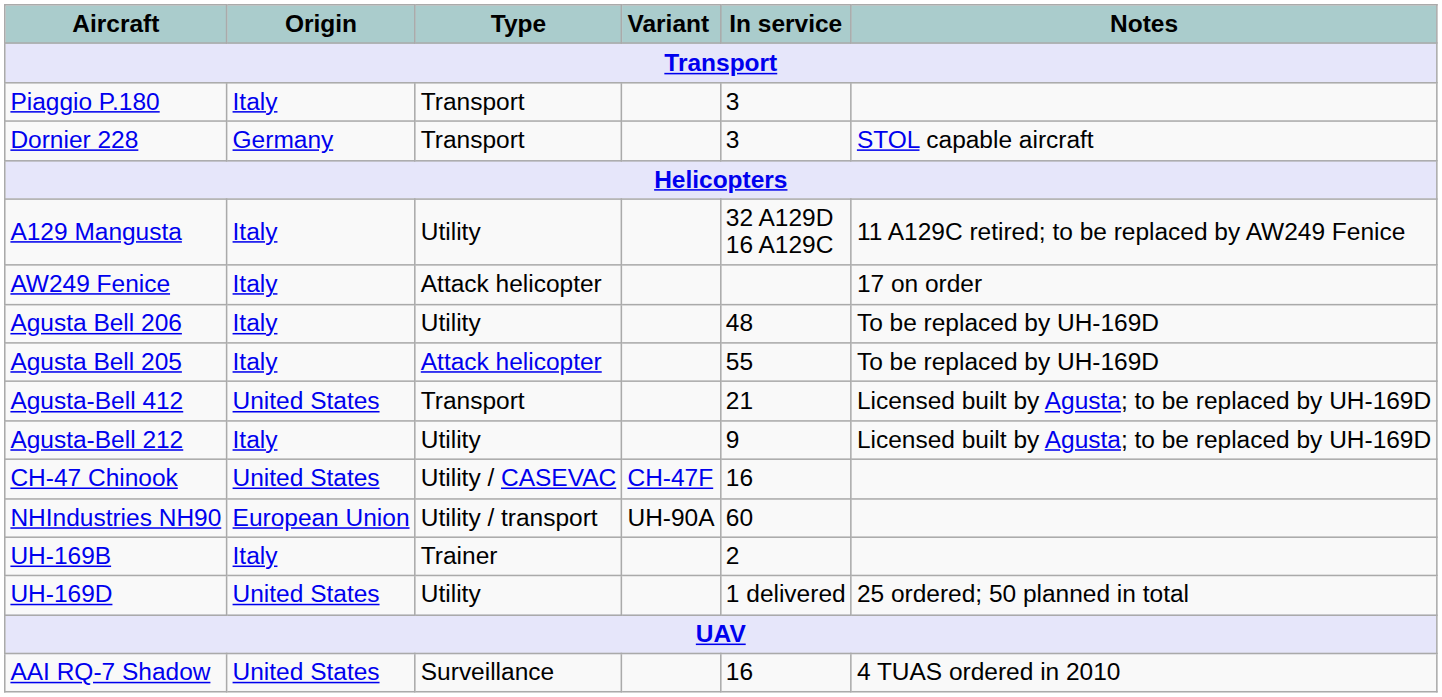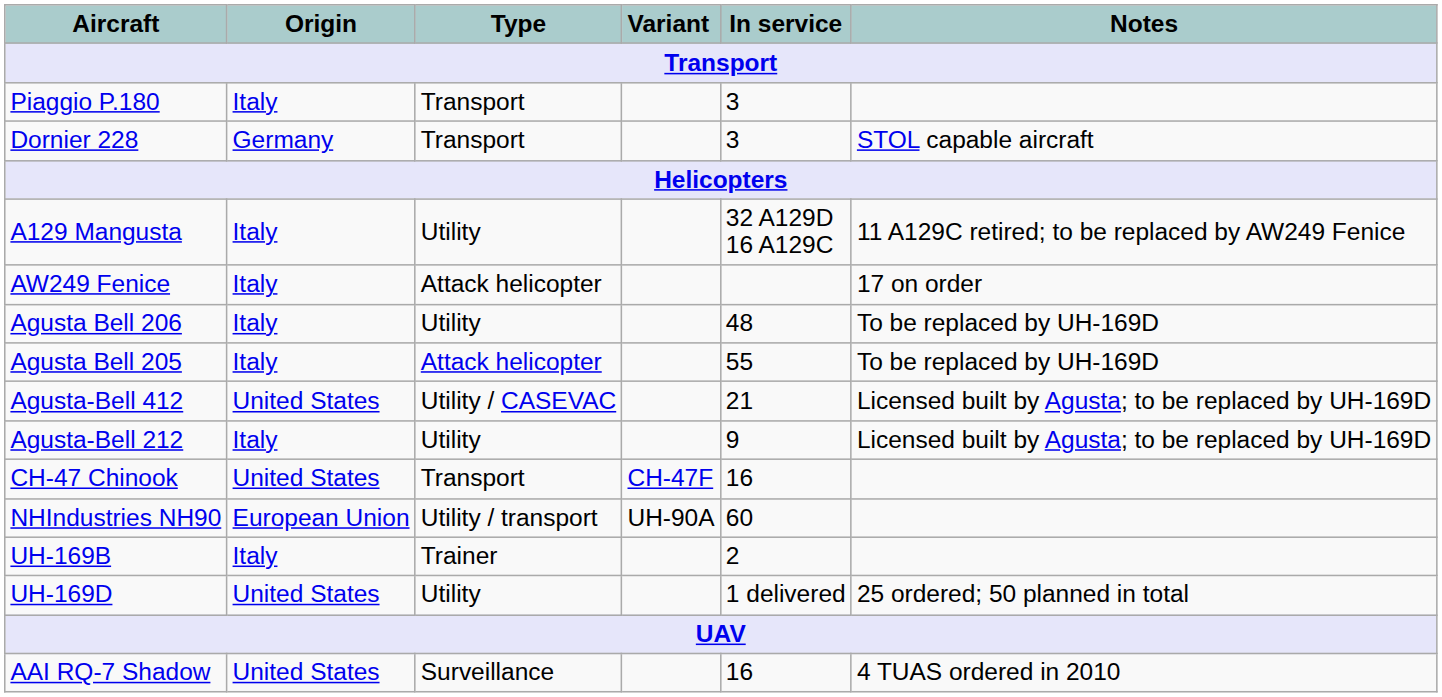(473, 400) Transport -> (518, 400) Utility / CASEVAC
(518, 478) Utility / CASEVAC -> (473, 478) Transport
